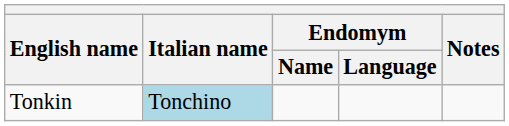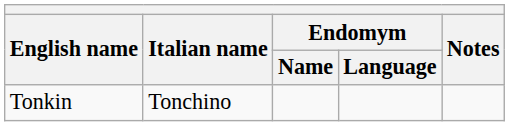(190, 102) lightblue background -> (190, 102) no background
